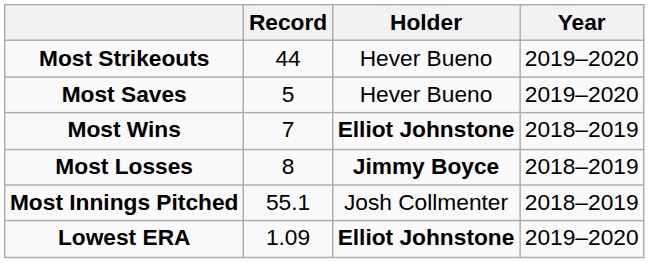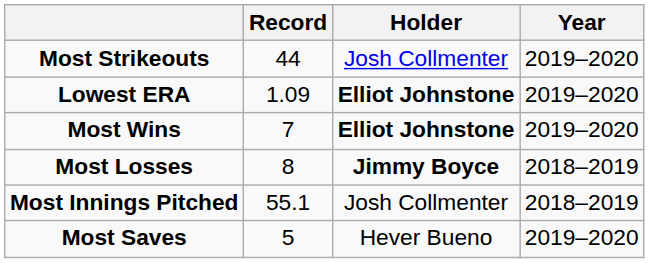(426, 58) Hever Bueno -> (426, 58) Josh Collmenter
rows swapped: (124, 238) <-> (124, 94)
(582, 130) 2018–2019 -> (582, 130) 2019–2020
